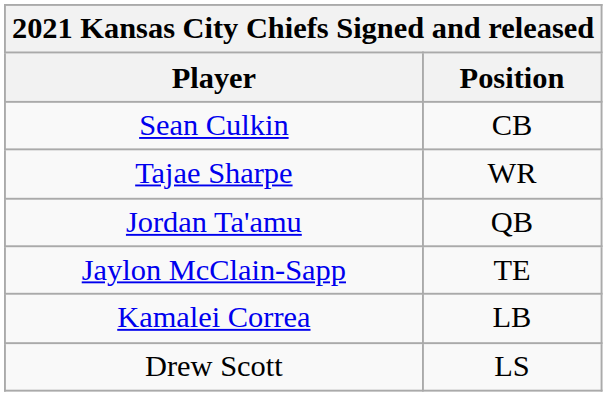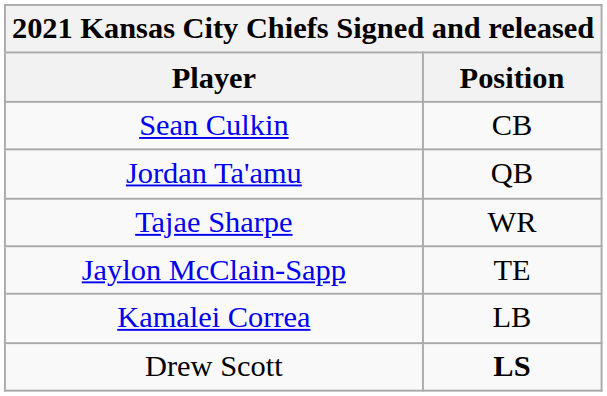rows swapped: (214, 221) <-> (214, 173)
(512, 366) normal -> (512, 366) bold
